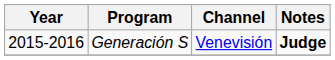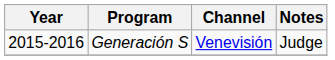(303, 42) bold -> (301, 42) normal
